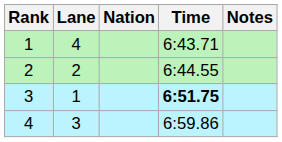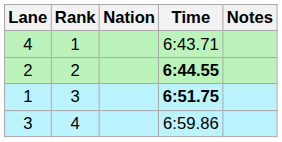columns swapped: (29, 17) <-> (76, 17)
(191, 70) normal -> (191, 70) bold
